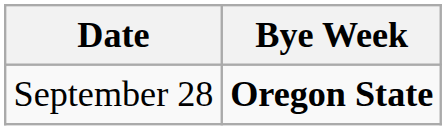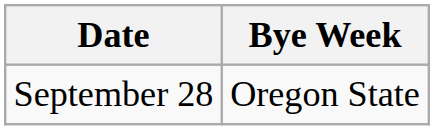(332, 94) bold -> (325, 94) normal
